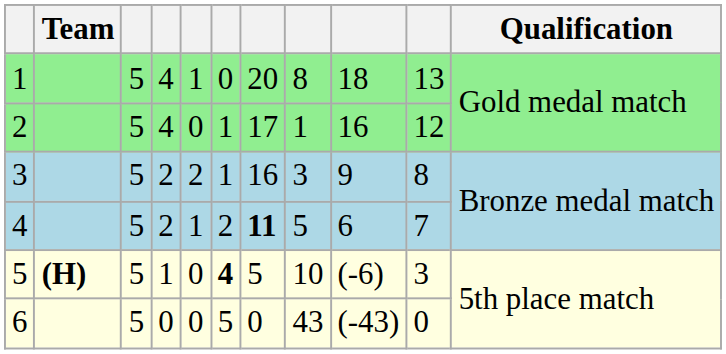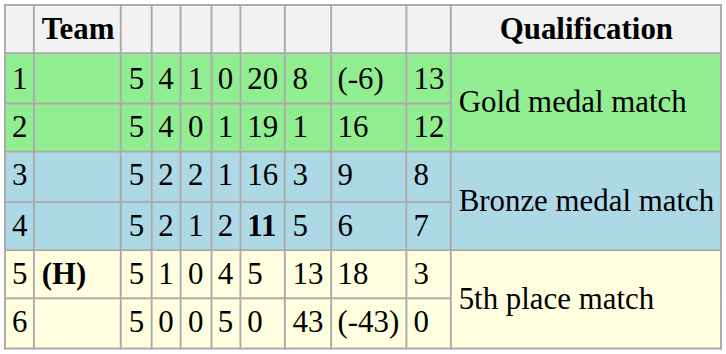(353, 77) 18 -> (361, 77) (-6)
(263, 126) 17 -> (263, 126) 19
(225, 273) bold -> (225, 273) normal
(308, 273) 10 -> (308, 273) 13
(361, 273) (-6) -> (353, 273) 18
